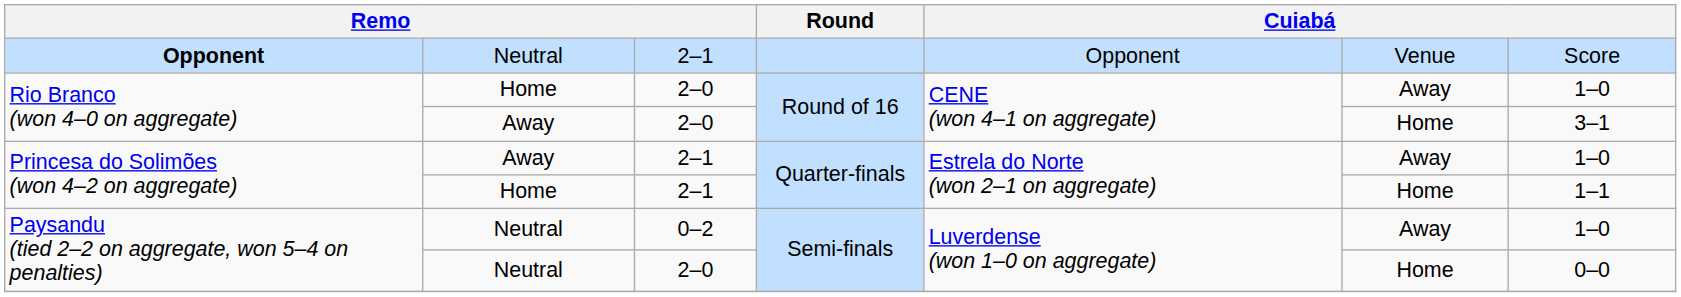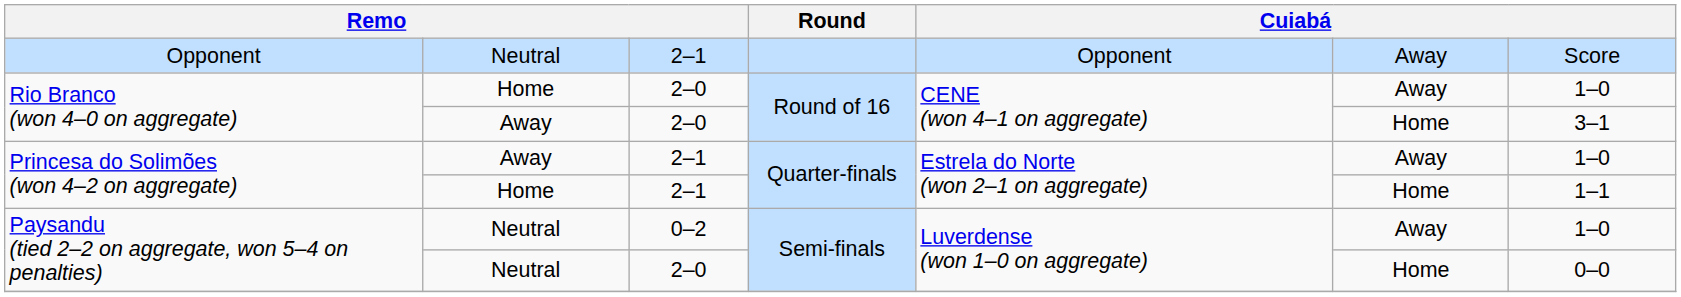(214, 55) bold -> (214, 55) normal
(1425, 55) Venue -> (1421, 55) Away
